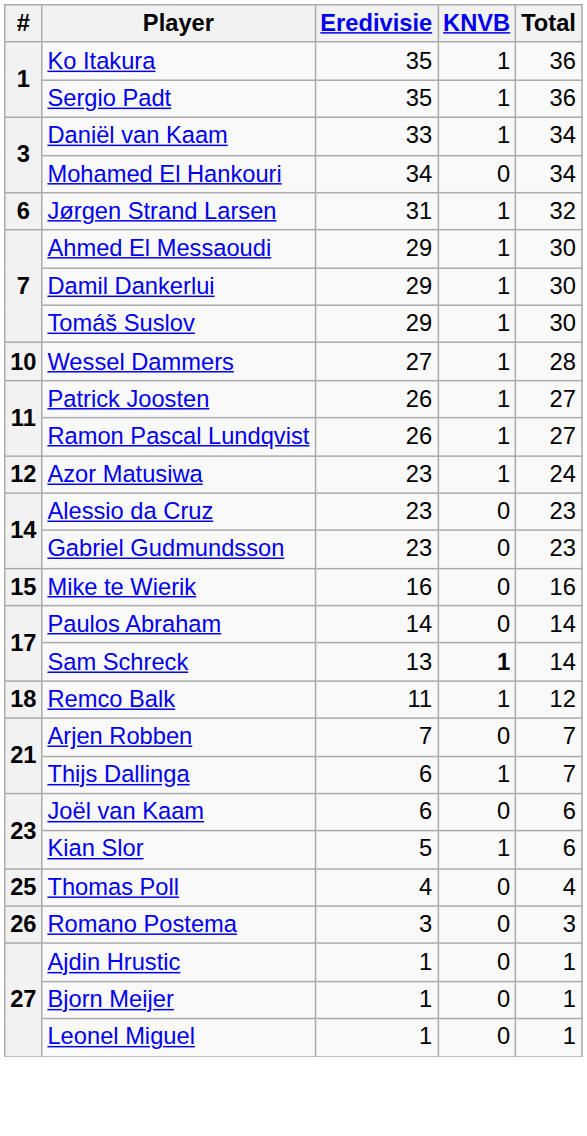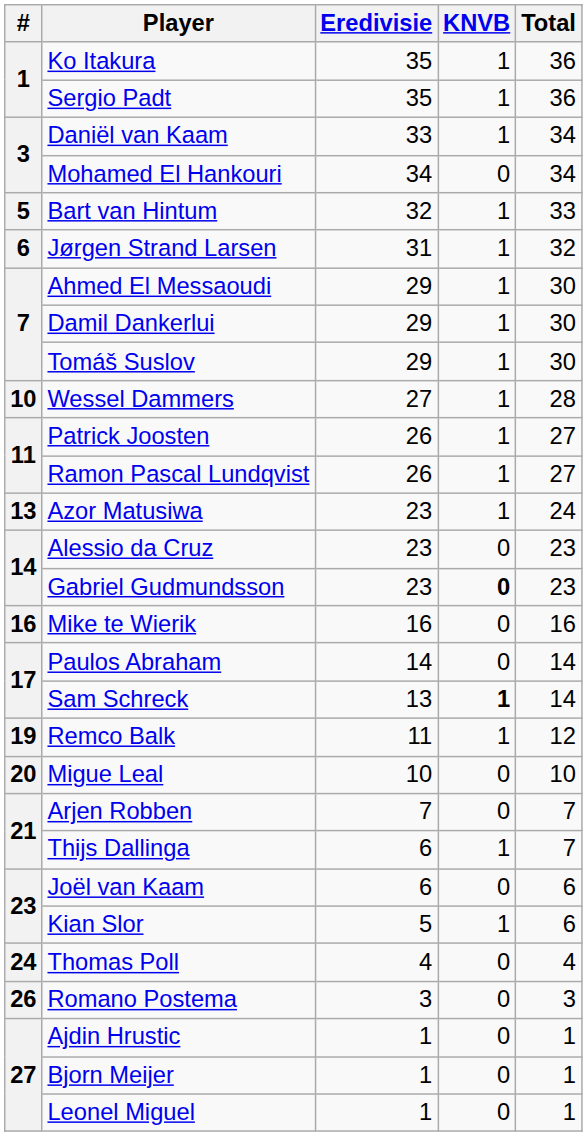+ row: (132, 211)
(23, 473) 12 -> (23, 511) 13
(504, 549) normal -> (504, 586) bold
(23, 586) 15 -> (23, 624) 16
(23, 699) 18 -> (23, 736) 19
+ row: (105, 774)
(23, 887) 25 -> (23, 962) 24
